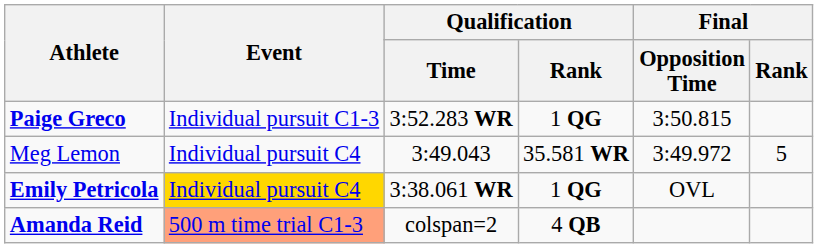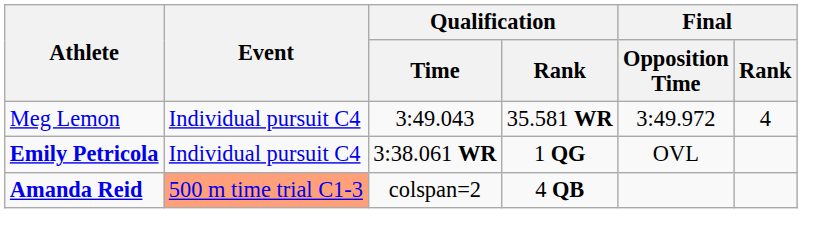- row: (68, 118)
(781, 154) 5 -> (765, 118) 4
(265, 189) gold background -> (265, 154) no background
